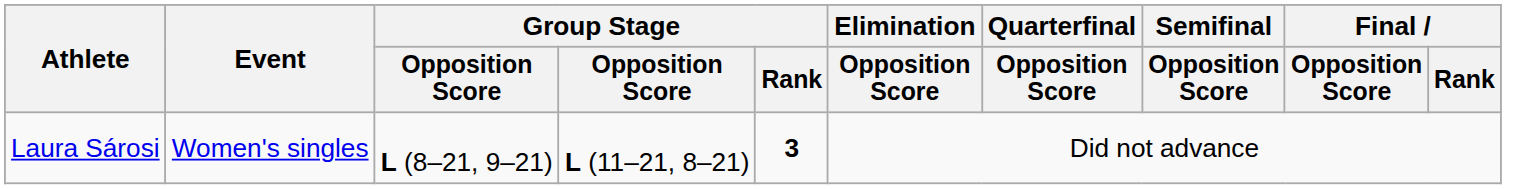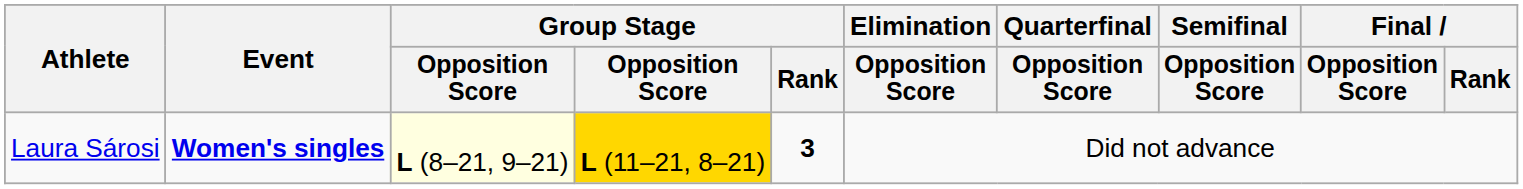(270, 148) normal -> (278, 148) bold
(467, 163) no background -> (482, 163) lightyellow background
(657, 163) no background -> (673, 163) gold background
